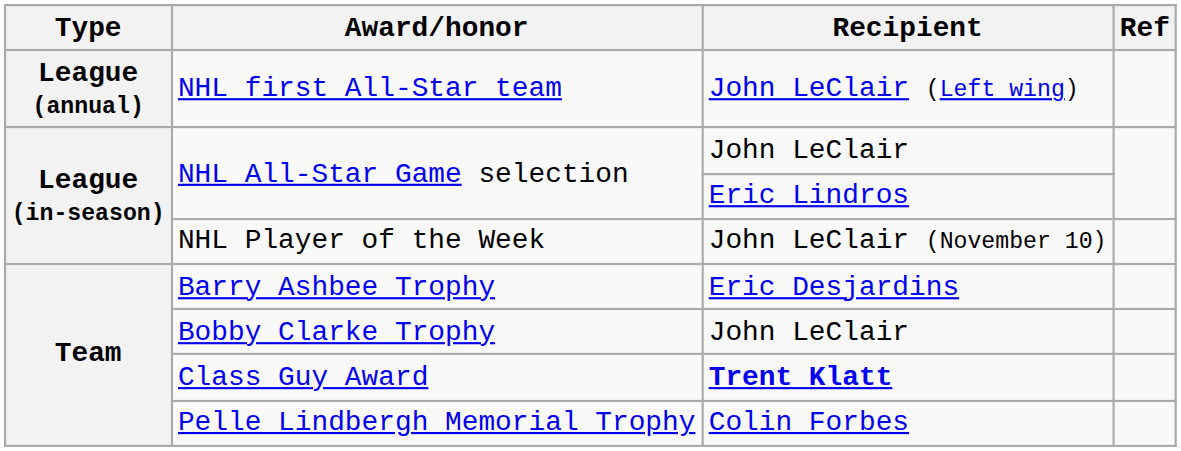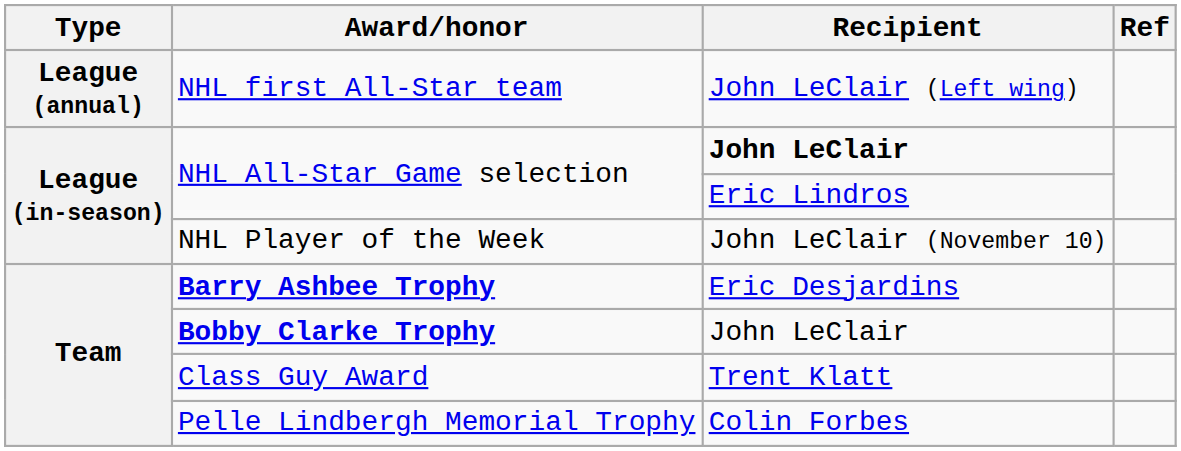(809, 151) normal -> (809, 151) bold
(337, 287) normal -> (337, 287) bold
(337, 332) normal -> (337, 332) bold
(801, 377) bold -> (801, 377) normal
